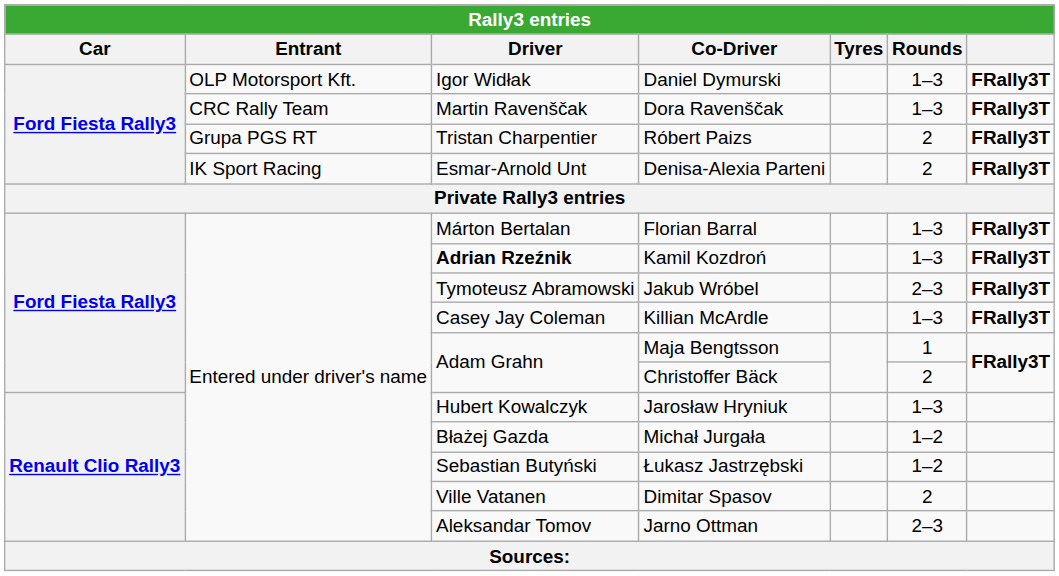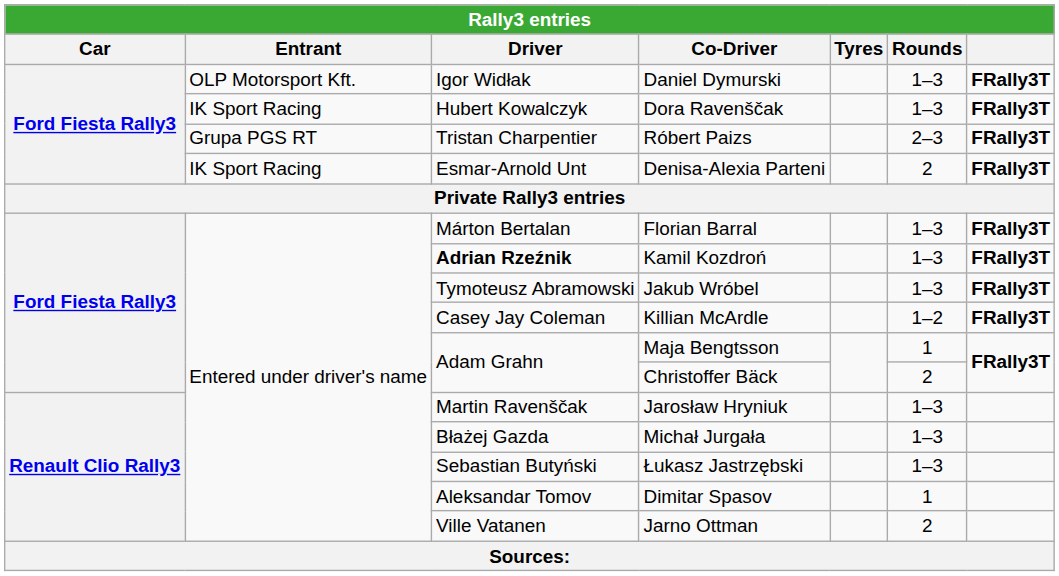(259, 109) CRC Rally Team -> (255, 109) IK Sport Racing
(512, 109) Martin Ravenščak -> (512, 109) Hubert Kowalczyk
(927, 138) 2 -> (927, 138) 2–3
(927, 287) 2–3 -> (927, 287) 1–3
(927, 317) 1–3 -> (927, 317) 1–2
(512, 407) Hubert Kowalczyk -> (512, 407) Martin Ravenščak
(927, 436) 1–2 -> (927, 436) 1–3
(927, 466) 1–2 -> (927, 466) 1–3
(491, 496) Ville Vatanen -> (514, 496) Aleksandar Tomov
(927, 496) 2 -> (927, 496) 1
(514, 526) Aleksandar Tomov -> (491, 526) Ville Vatanen
(927, 526) 2–3 -> (927, 526) 2
